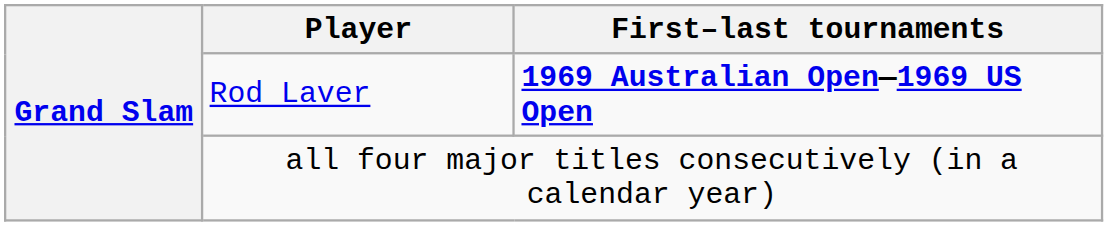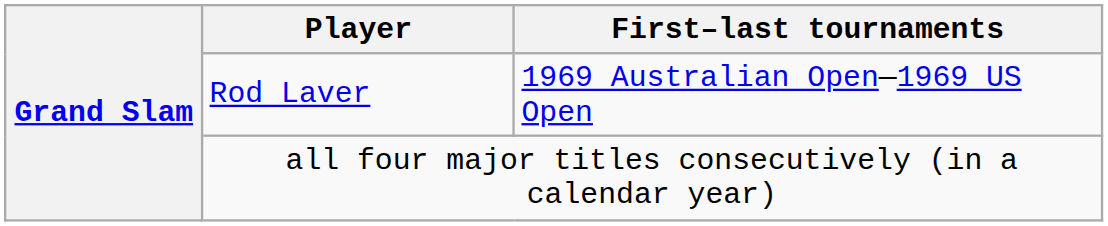(772, 95) bold -> (772, 95) normal
